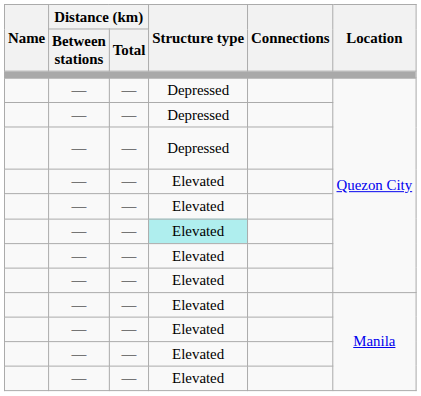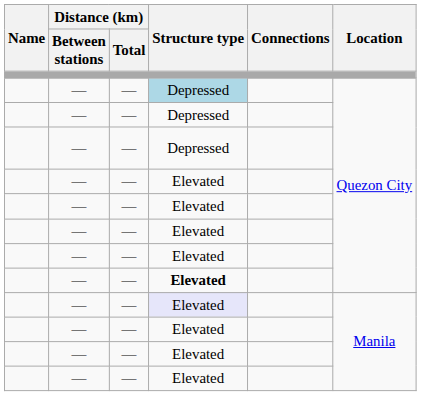(198, 90) no background -> (198, 90) lightblue background
(198, 231) paleturquoise background -> (198, 231) no background
(198, 280) normal -> (198, 280) bold
(198, 304) no background -> (198, 304) lavender background
